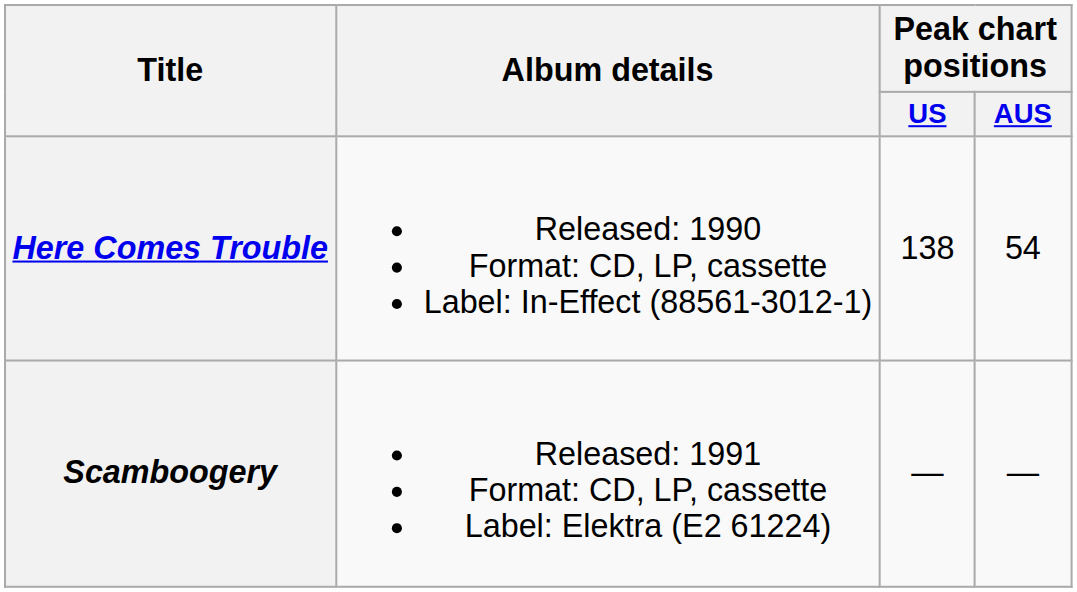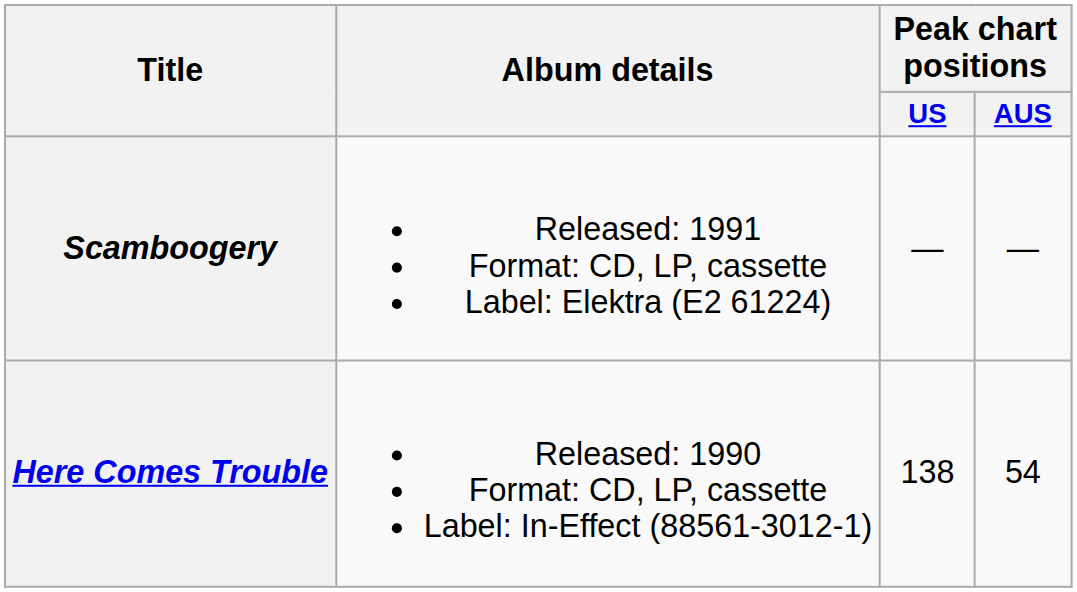rows swapped: (170, 247) <-> (170, 472)
